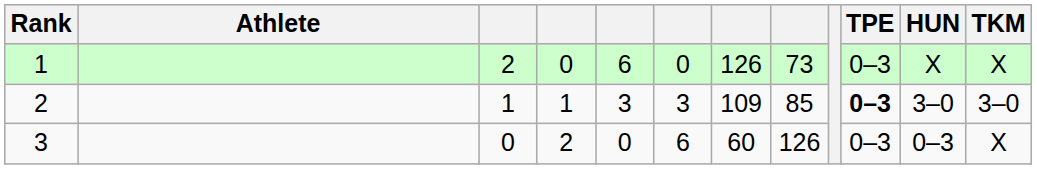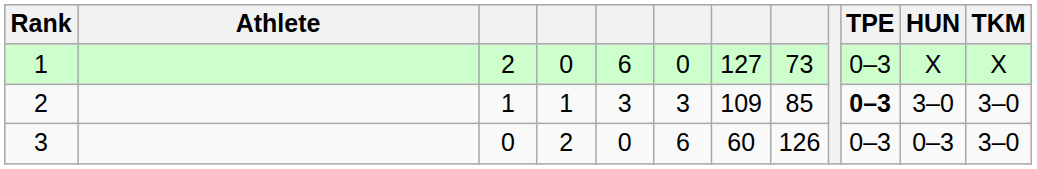(741, 63) 126 -> (741, 63) 127
(999, 143) X -> (999, 143) 3–0
